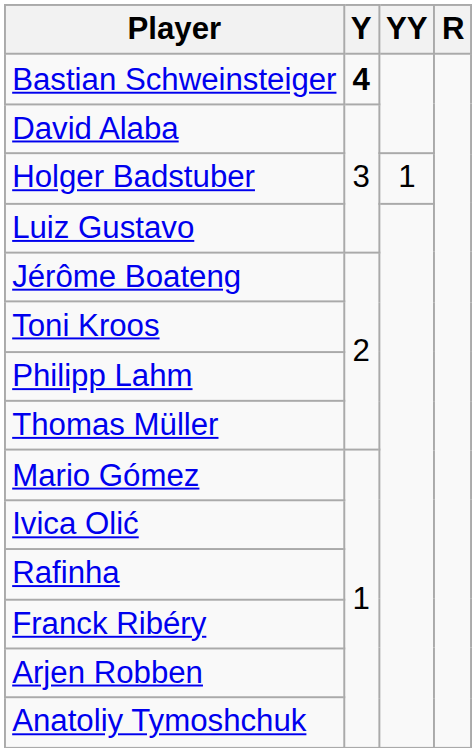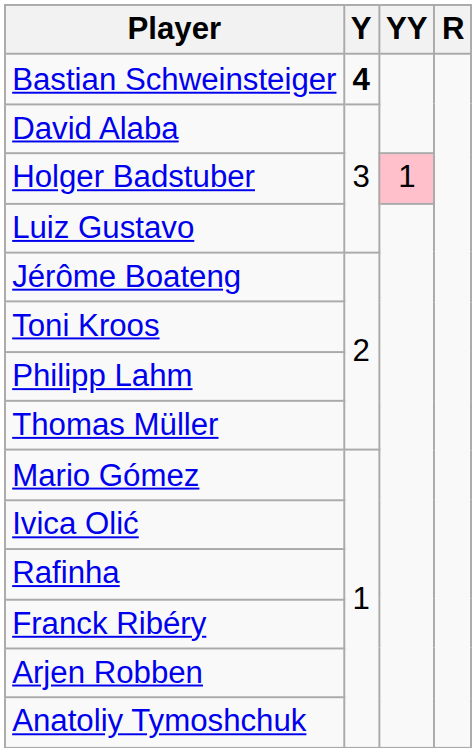(407, 177) no background -> (407, 177) pink background
